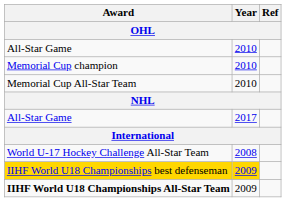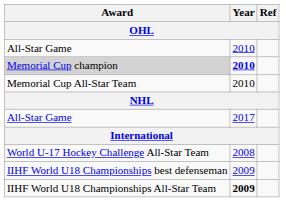(62, 65) no background -> (62, 65) lightgrey background
(246, 65) normal -> (244, 65) bold
(117, 170) gold background -> (117, 170) no background
(246, 170) gold background -> (244, 170) no background
(118, 188) bold -> (111, 188) normal
(246, 188) normal -> (244, 188) bold
